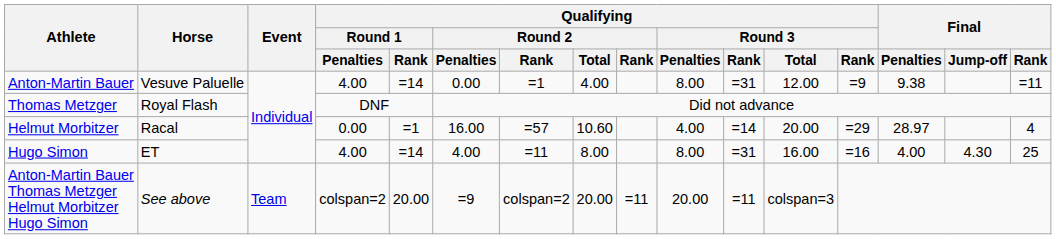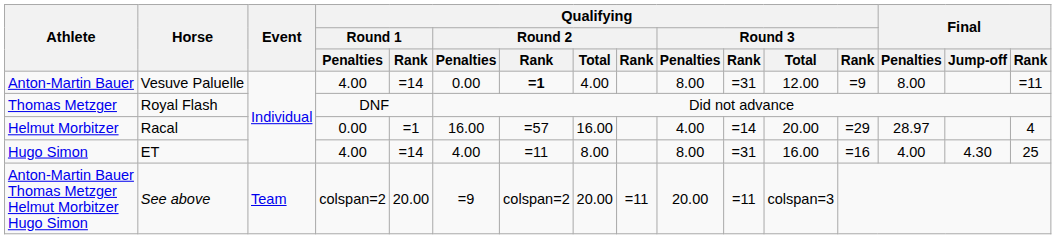(536, 83) normal -> (536, 83) bold
(911, 83) 9.38 -> (911, 83) 8.00
(595, 129) 10.60 -> (595, 129) 16.00
